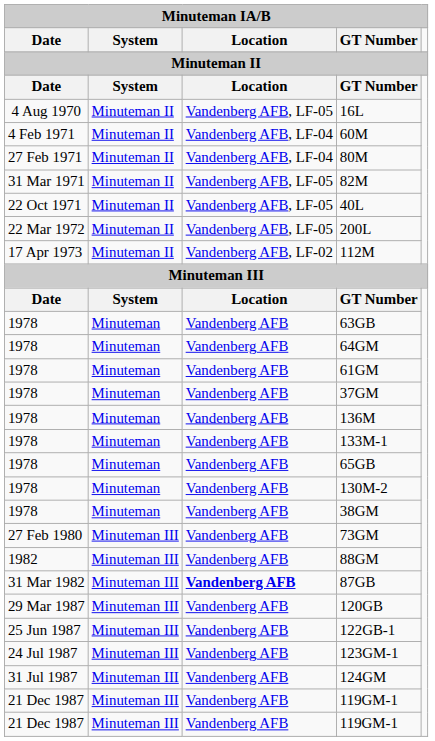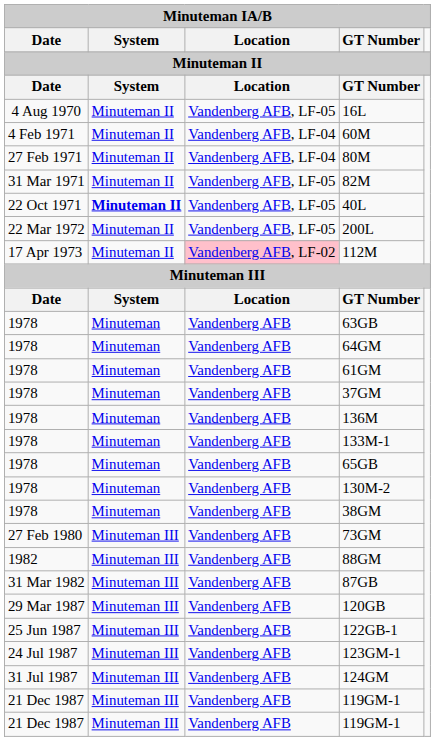(133, 205) normal -> (136, 205) bold
(259, 252) no background -> (262, 252) pink background
(241, 582) bold -> (240, 582) normal
